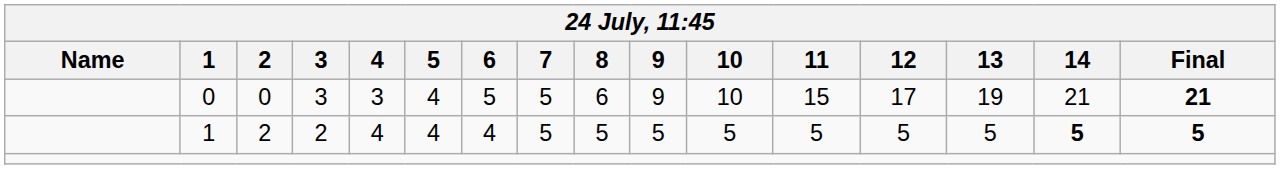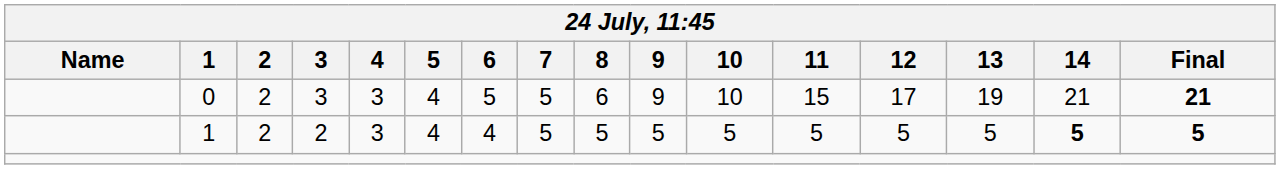(265, 97) 0 -> (265, 97) 2
(377, 134) 4 -> (377, 134) 3
